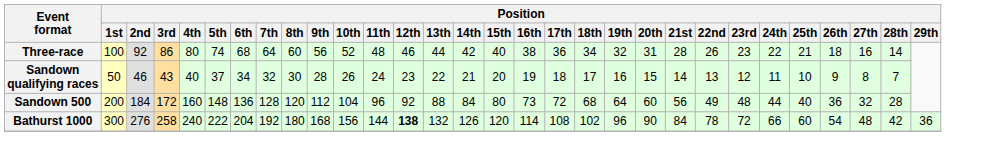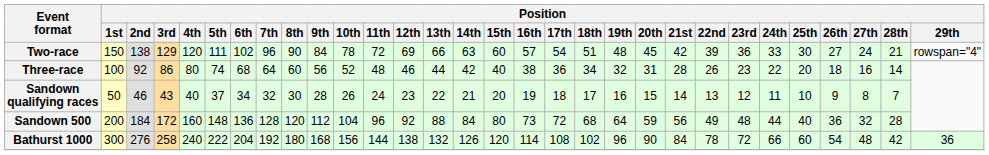+ row: (53, 51)
(805, 51) 21 -> (805, 70) 20
(650, 102) 60 -> (650, 121) 59
(408, 121) bold -> (408, 140) normal
